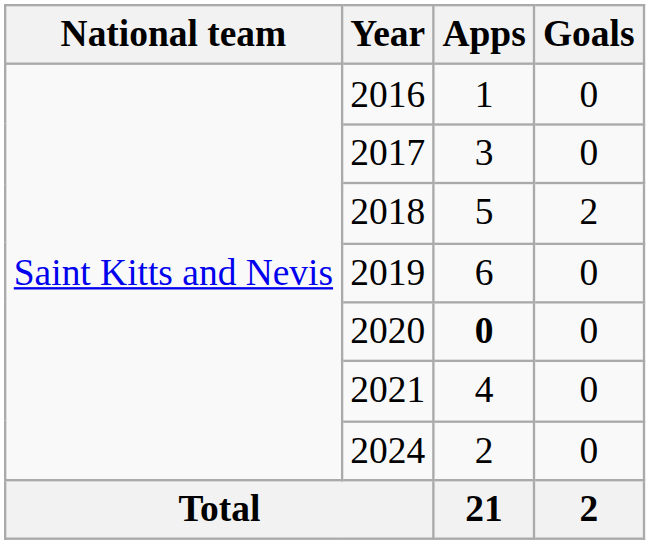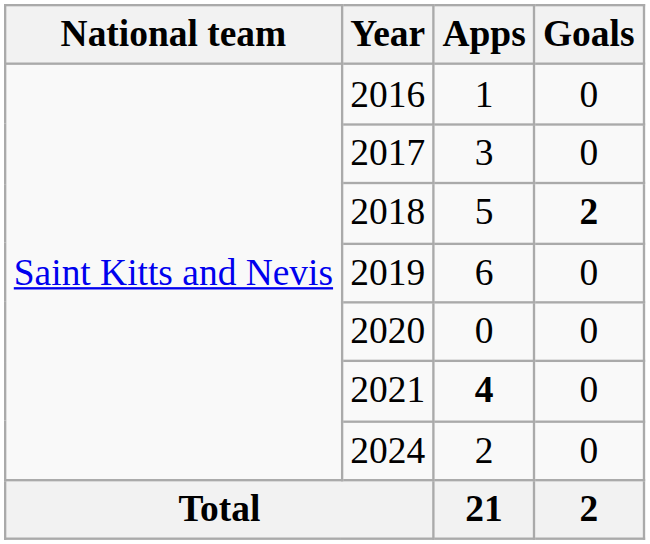(589, 212) normal -> (589, 212) bold
(484, 331) bold -> (484, 331) normal
(484, 390) normal -> (484, 390) bold
